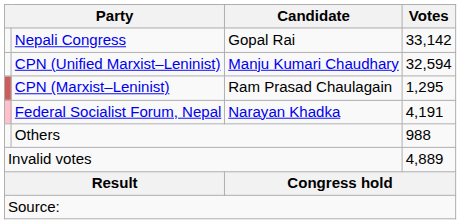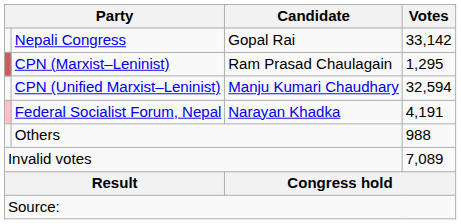rows swapped: (118, 64) <-> (92, 87)
(425, 159) 4,889 -> (425, 159) 7,089
